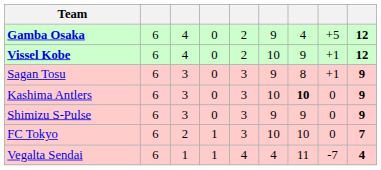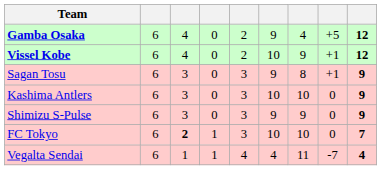(303, 94) bold -> (303, 94) normal
(185, 134) normal -> (185, 134) bold
